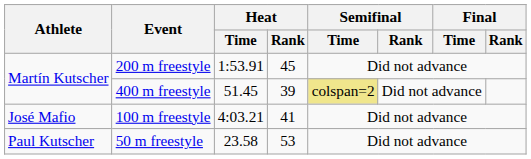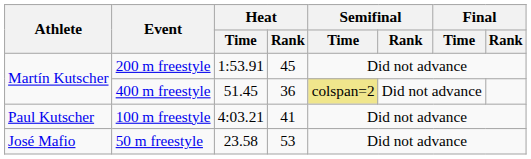(288, 91) 39 -> (288, 91) 36
(42, 116) José Mafio -> (51, 116) Paul Kutscher
(51, 141) Paul Kutscher -> (42, 141) José Mafio
